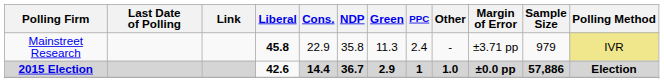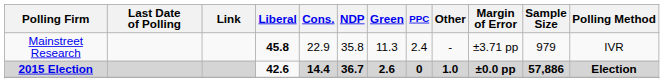(614, 47) khaki background -> (614, 47) no background
(387, 69) 2.9 -> (387, 69) 2.6
(419, 69) 1 -> (419, 69) 0
